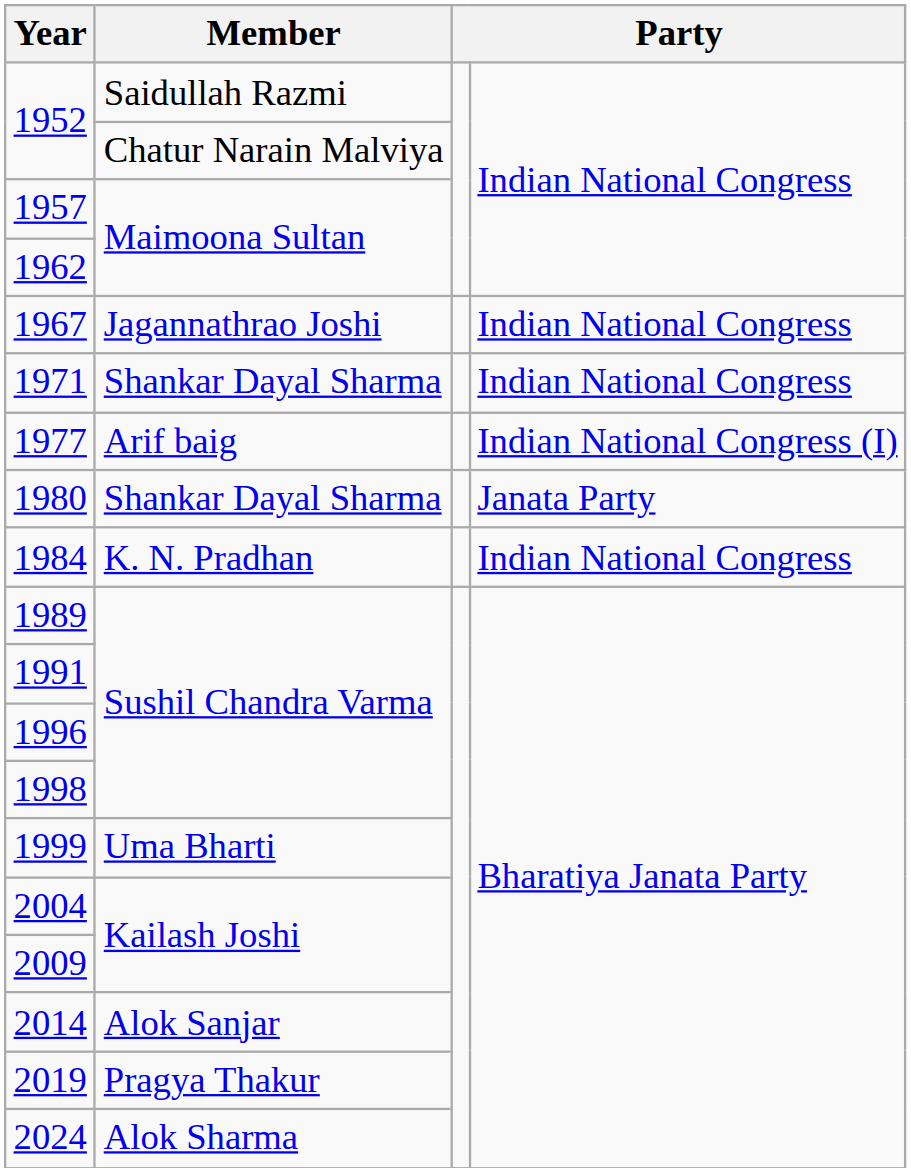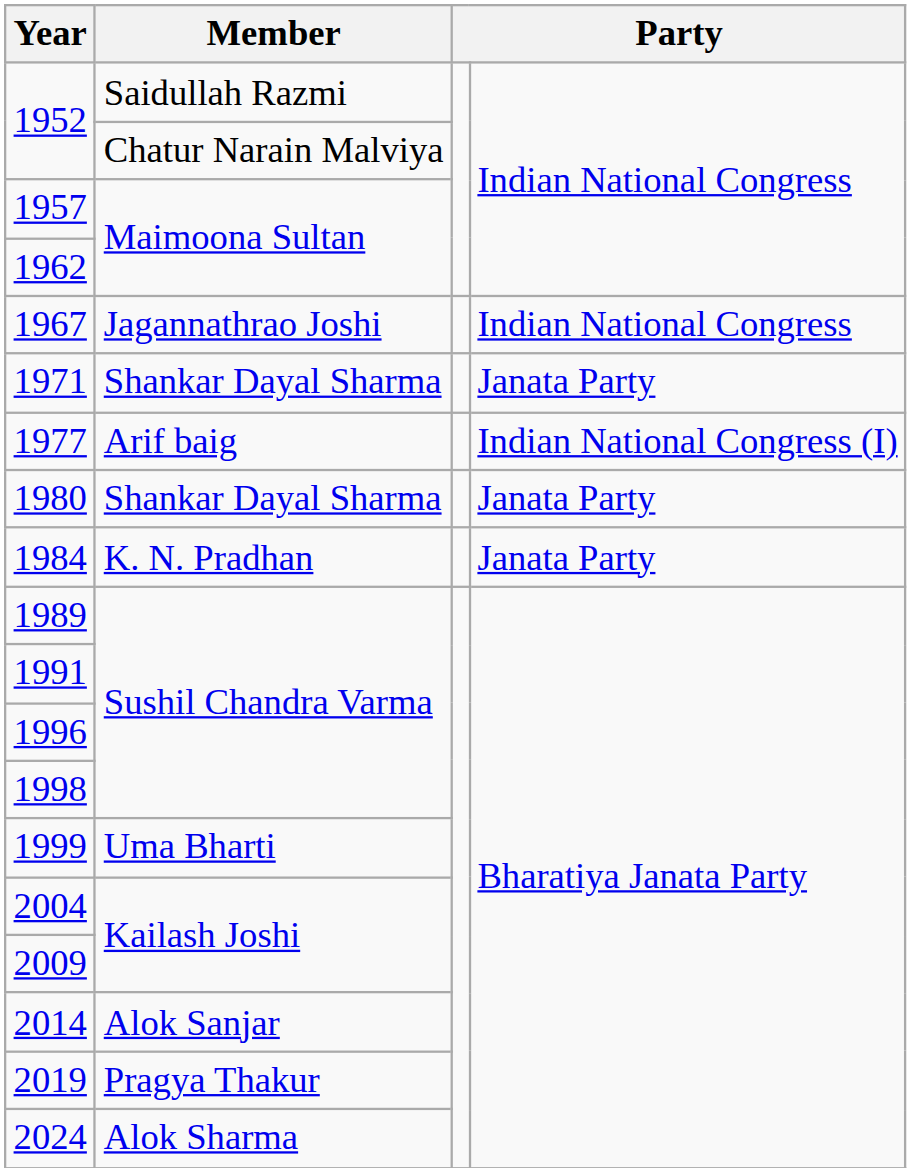(665, 382) Indian National Congress -> (566, 382) Janata Party
(665, 556) Indian National Congress -> (566, 556) Janata Party
